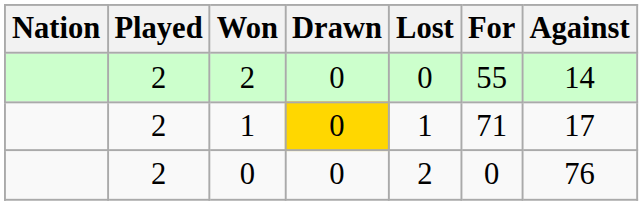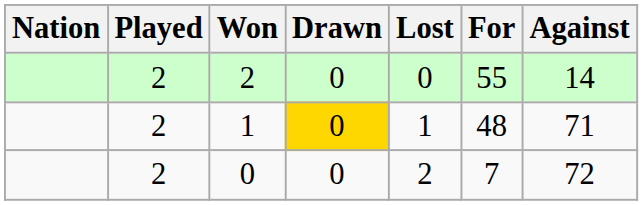(492, 125) 71 -> (492, 125) 48
(580, 125) 17 -> (580, 125) 71
(492, 174) 0 -> (492, 174) 7
(580, 174) 76 -> (580, 174) 72
